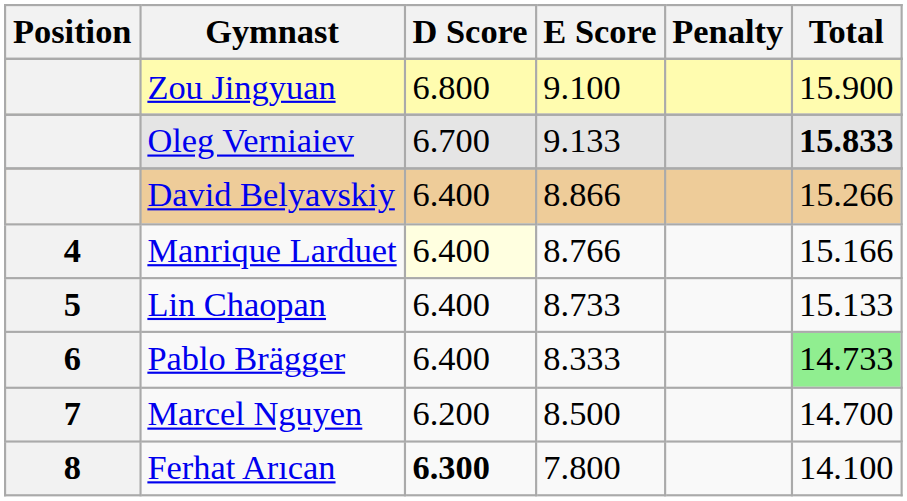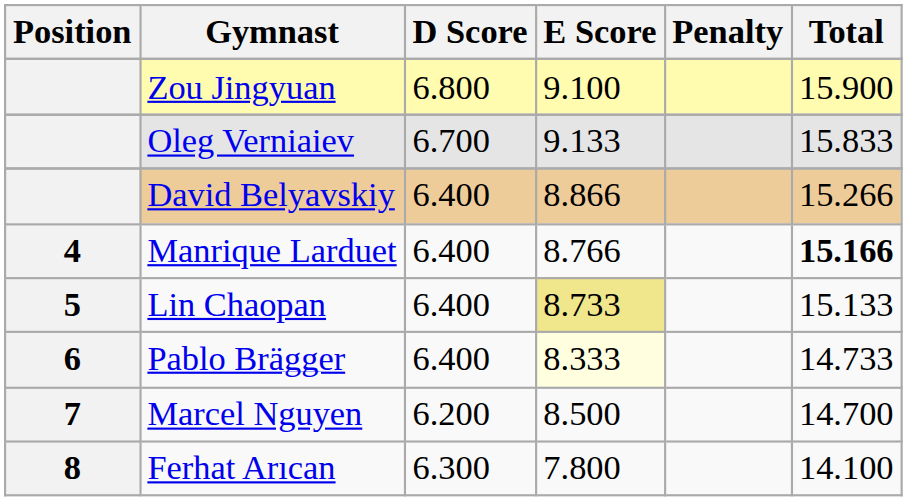(846, 140) bold -> (846, 140) normal
(451, 250) lightyellow background -> (451, 250) no background
(846, 250) normal -> (846, 250) bold
(582, 304) no background -> (582, 304) khaki background
(582, 359) no background -> (582, 359) lightyellow background
(846, 359) lightgreen background -> (846, 359) no background
(451, 468) bold -> (451, 468) normal
